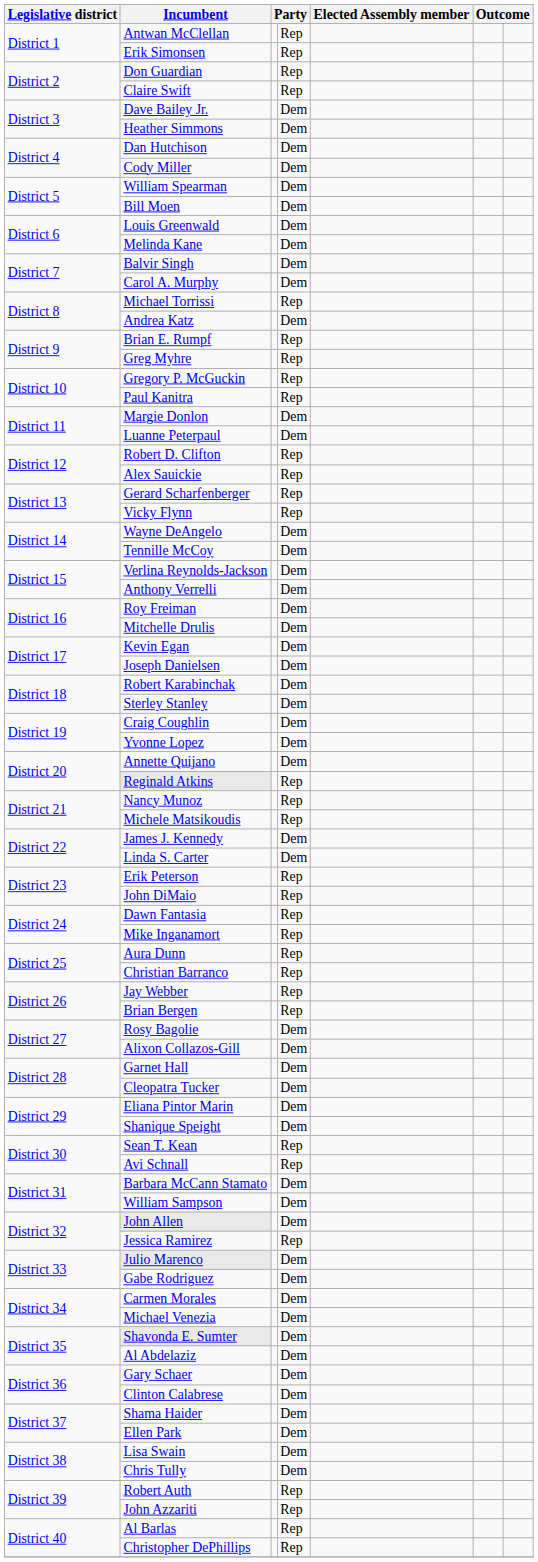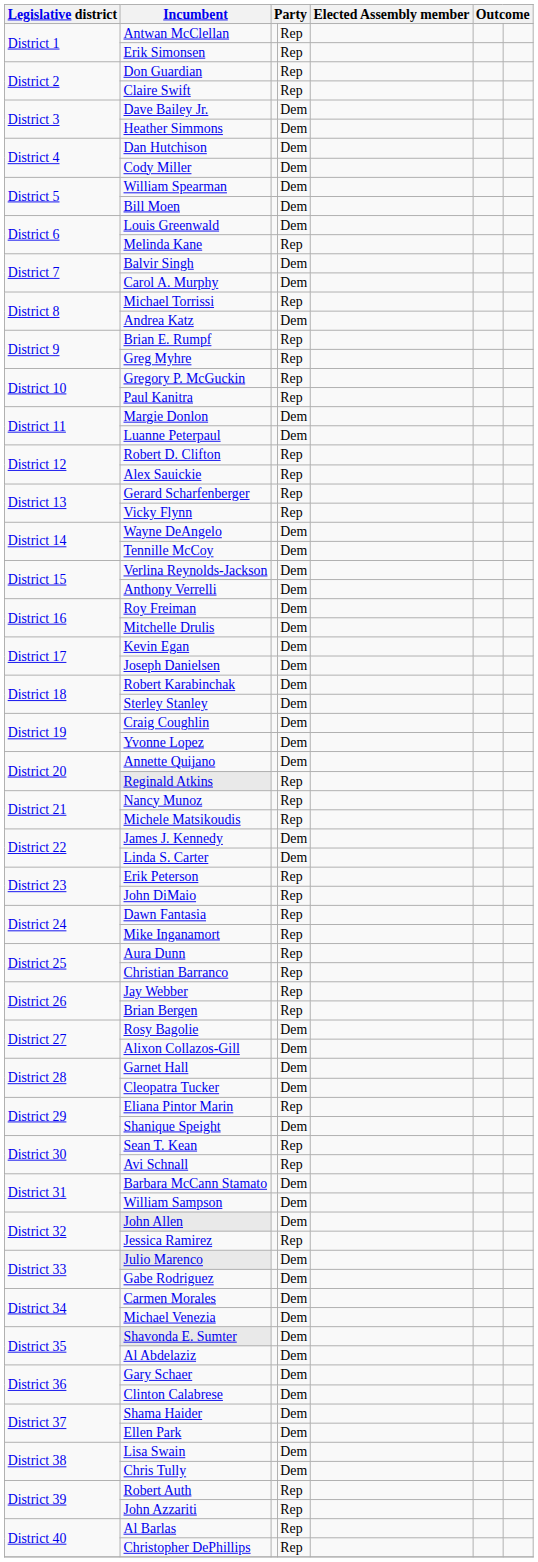(294, 244) Dem -> (291, 244) Rep
(294, 1106) Dem -> (291, 1106) Rep
